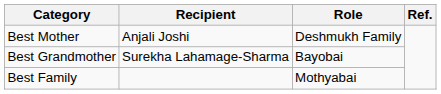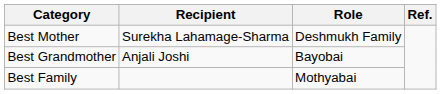(156, 36) Anjali Joshi -> (206, 36) Surekha Lahamage-Sharma
(206, 57) Surekha Lahamage-Sharma -> (156, 57) Anjali Joshi
